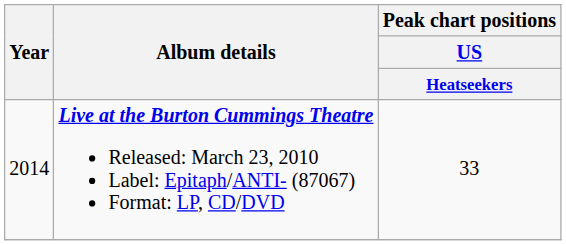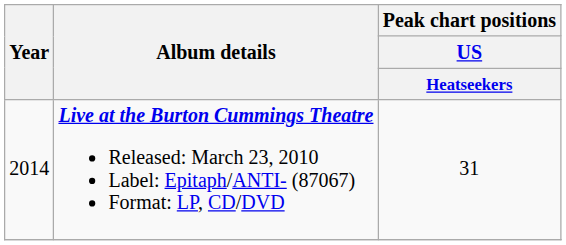(469, 169) 33 -> (469, 169) 31
